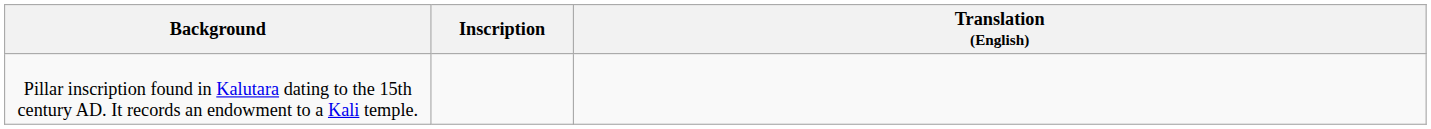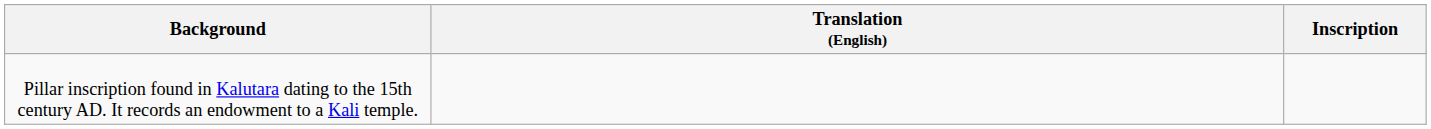columns swapped: (1000, 29) <-> (502, 29)
